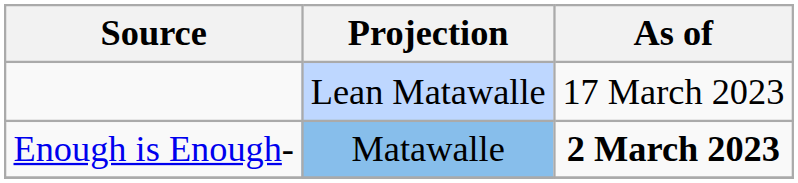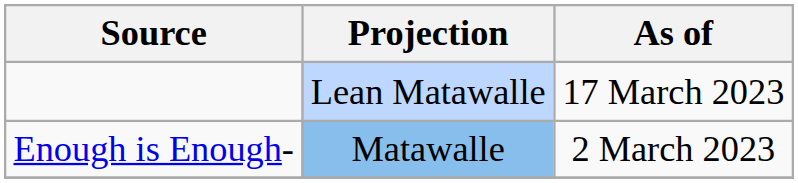(673, 148) bold -> (673, 148) normal
